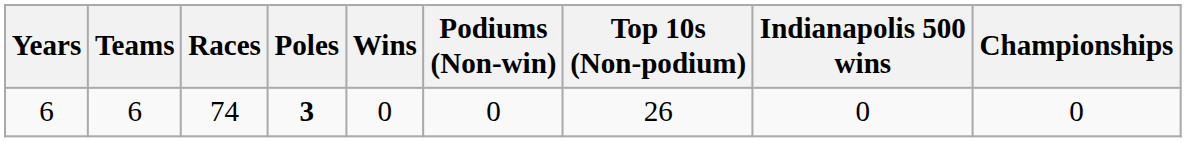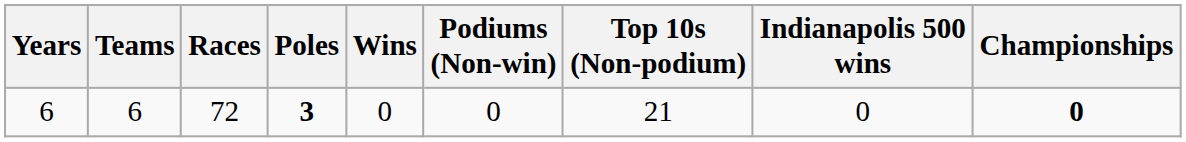(225, 111) 74 -> (225, 111) 72
(658, 111) 26 -> (658, 111) 21
(1076, 111) normal -> (1076, 111) bold
